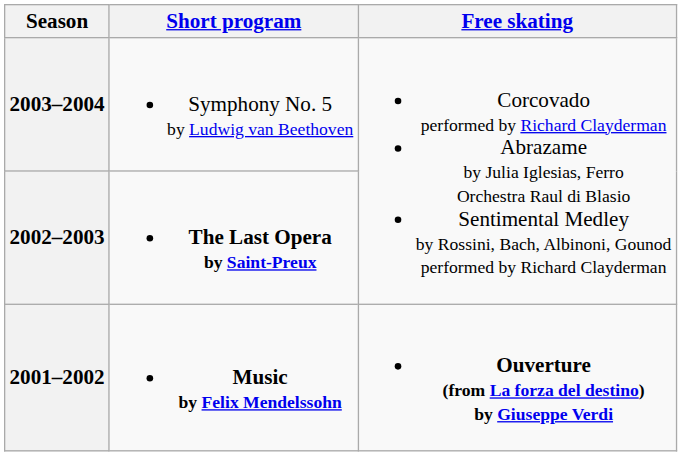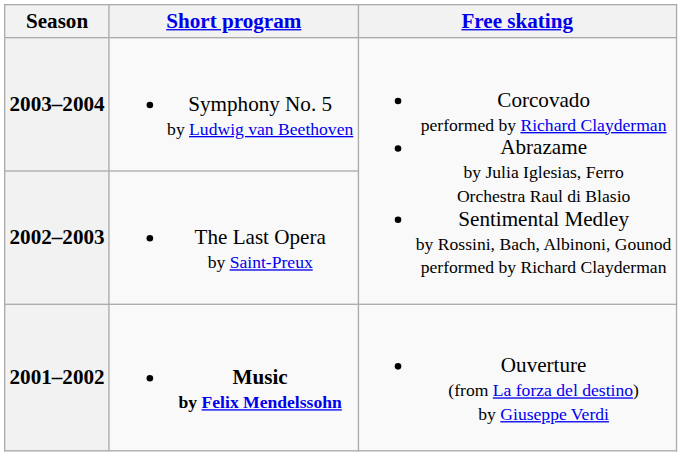(234, 249) bold -> (234, 249) normal
(517, 389) bold -> (517, 389) normal
